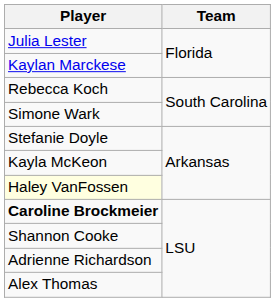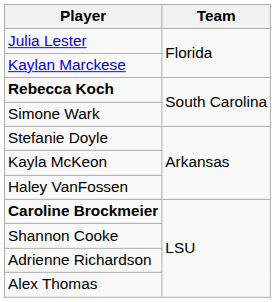(58, 89) normal -> (61, 89) bold
(68, 187) lightyellow background -> (68, 187) no background
